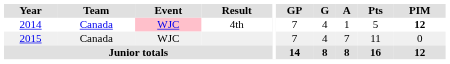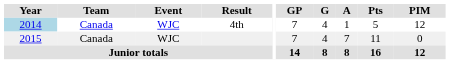(31, 24) no background -> (31, 24) lightblue background
(168, 24) pink background -> (168, 24) no background
(420, 24) bold -> (420, 24) normal
